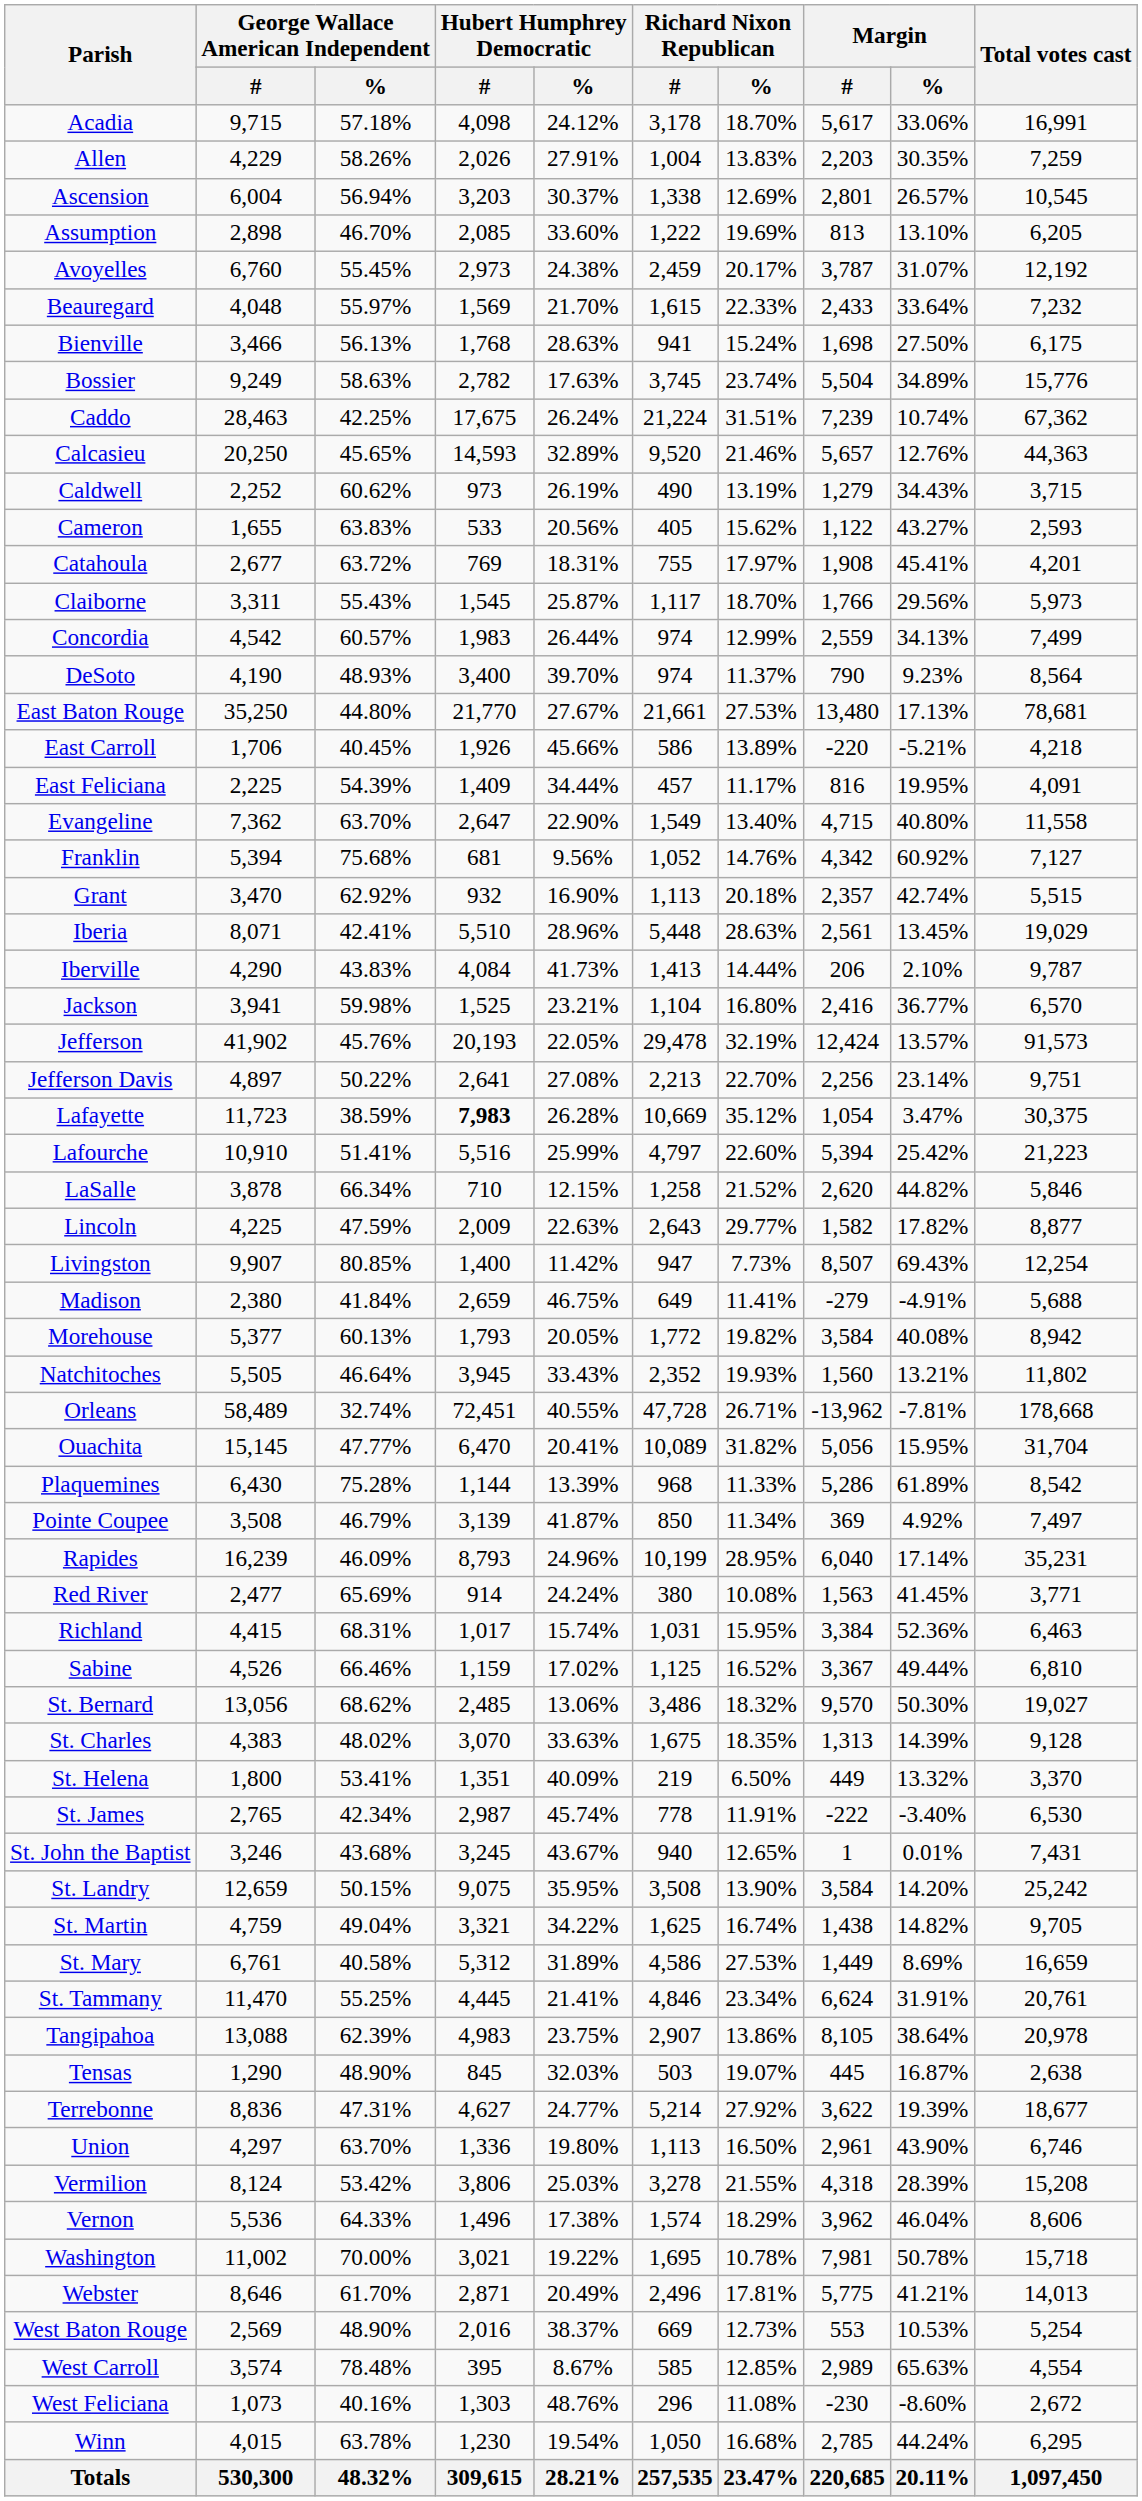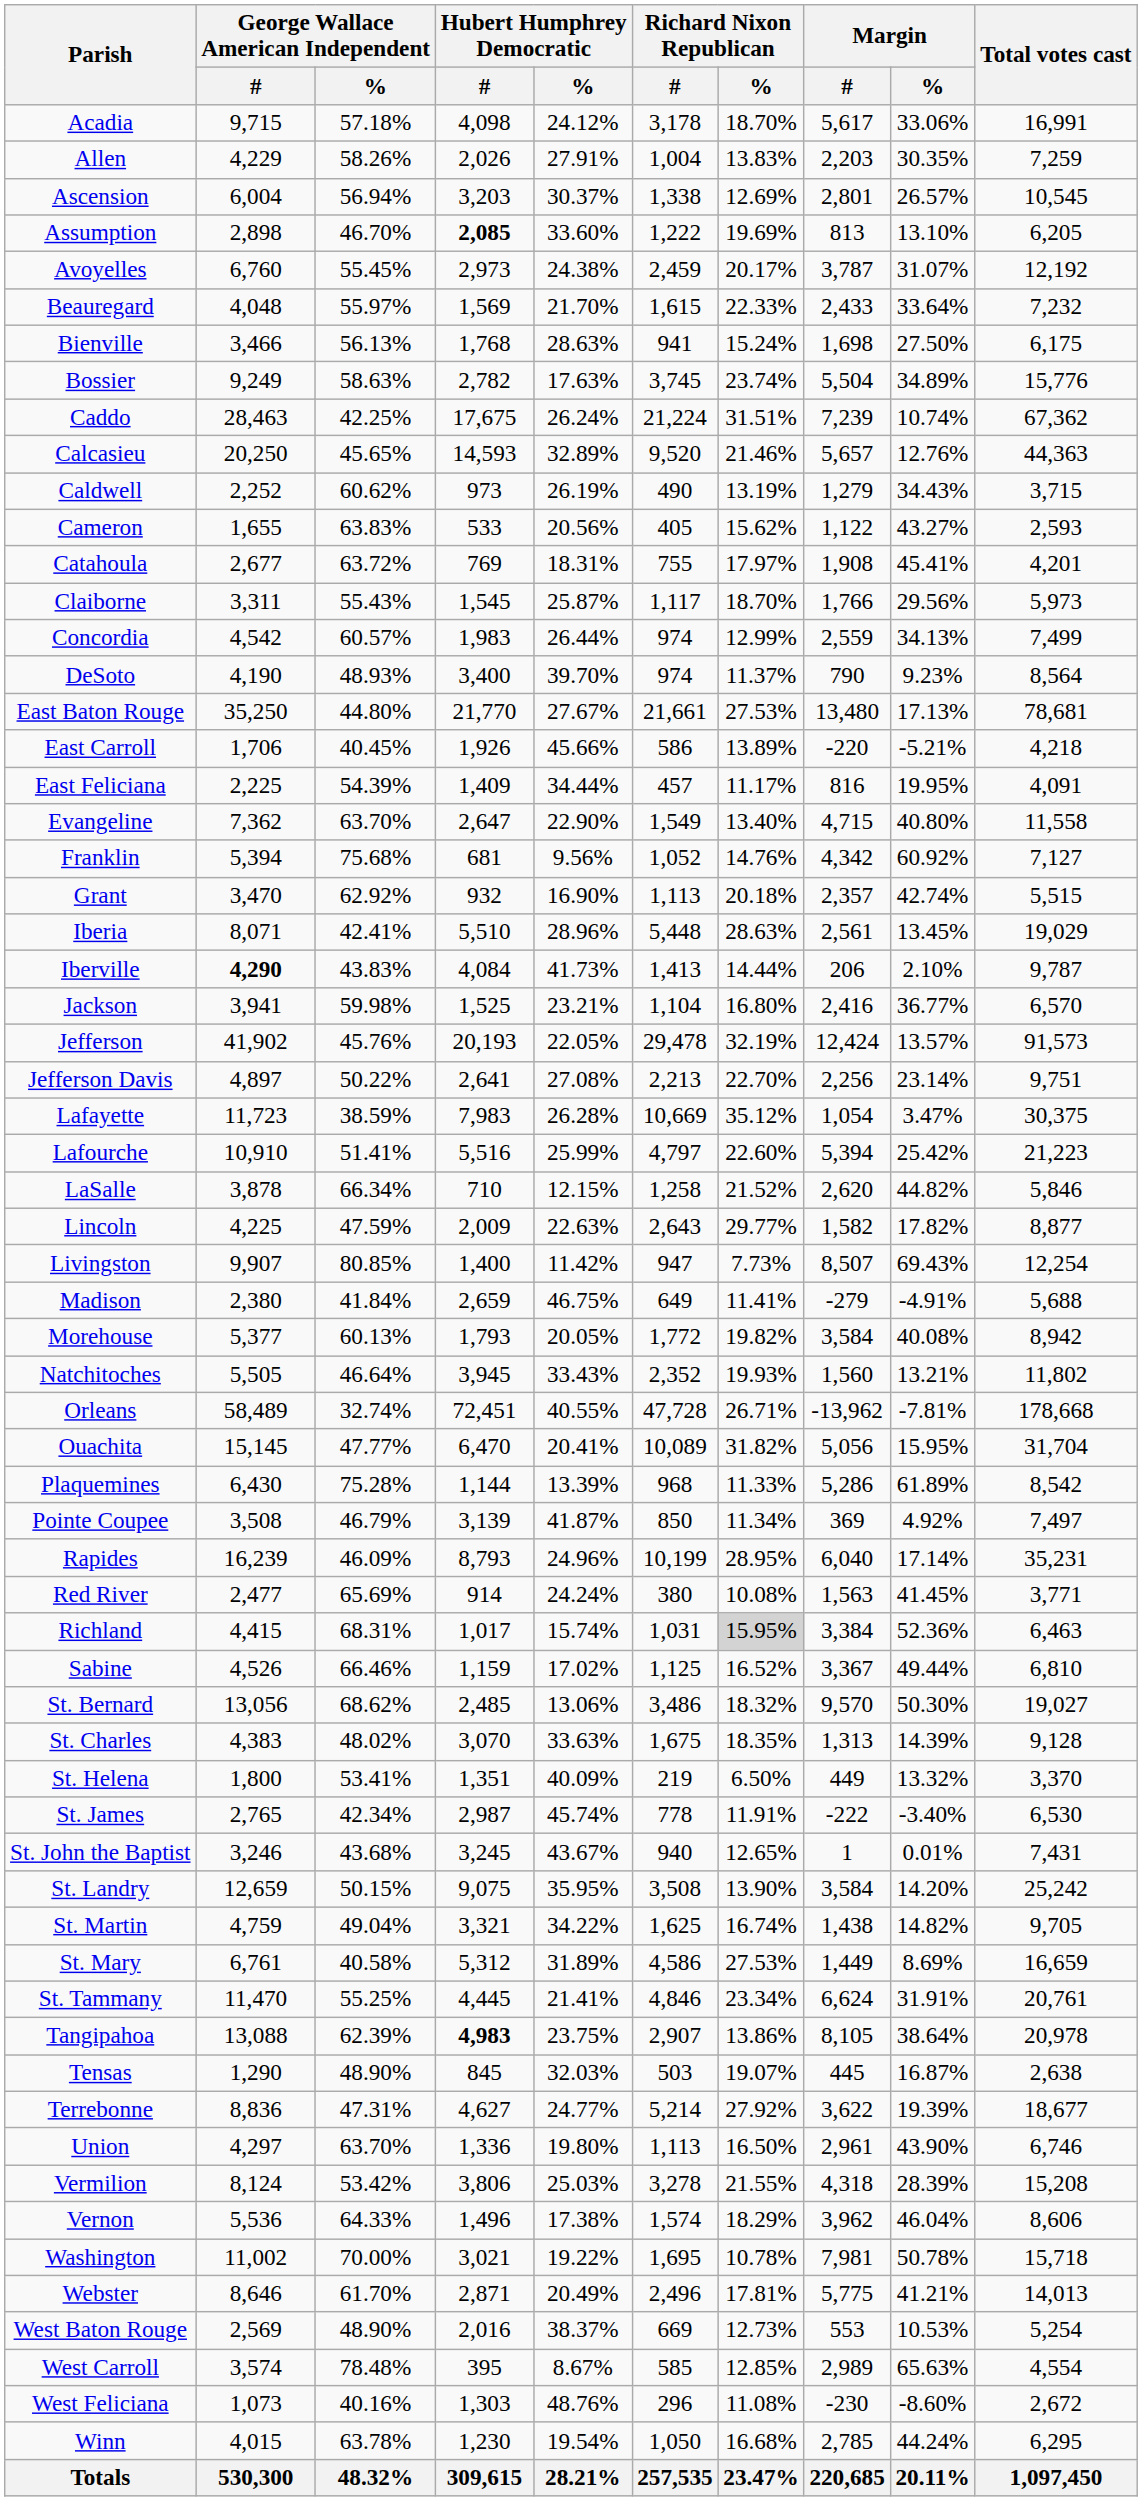(484, 232) normal -> (484, 232) bold
(256, 968) normal -> (256, 968) bold
(484, 1116) bold -> (484, 1116) normal
(761, 1631) no background -> (761, 1631) lightgrey background
(484, 2035) normal -> (484, 2035) bold
